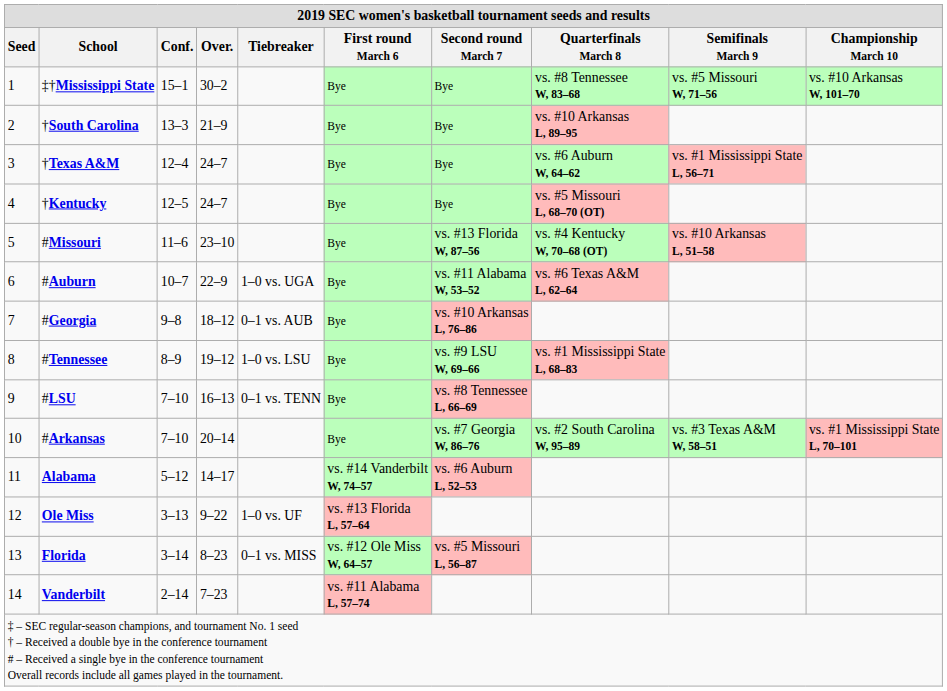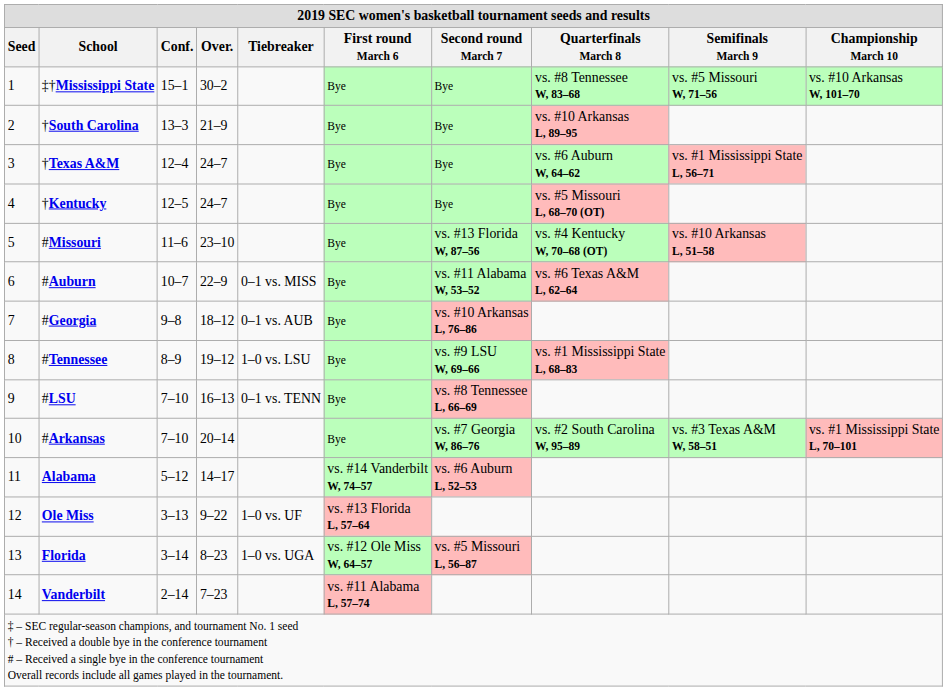(278, 281) 1–0 vs. UGA -> (279, 281) 0–1 vs. MISS
(279, 555) 0–1 vs. MISS -> (278, 555) 1–0 vs. UGA
